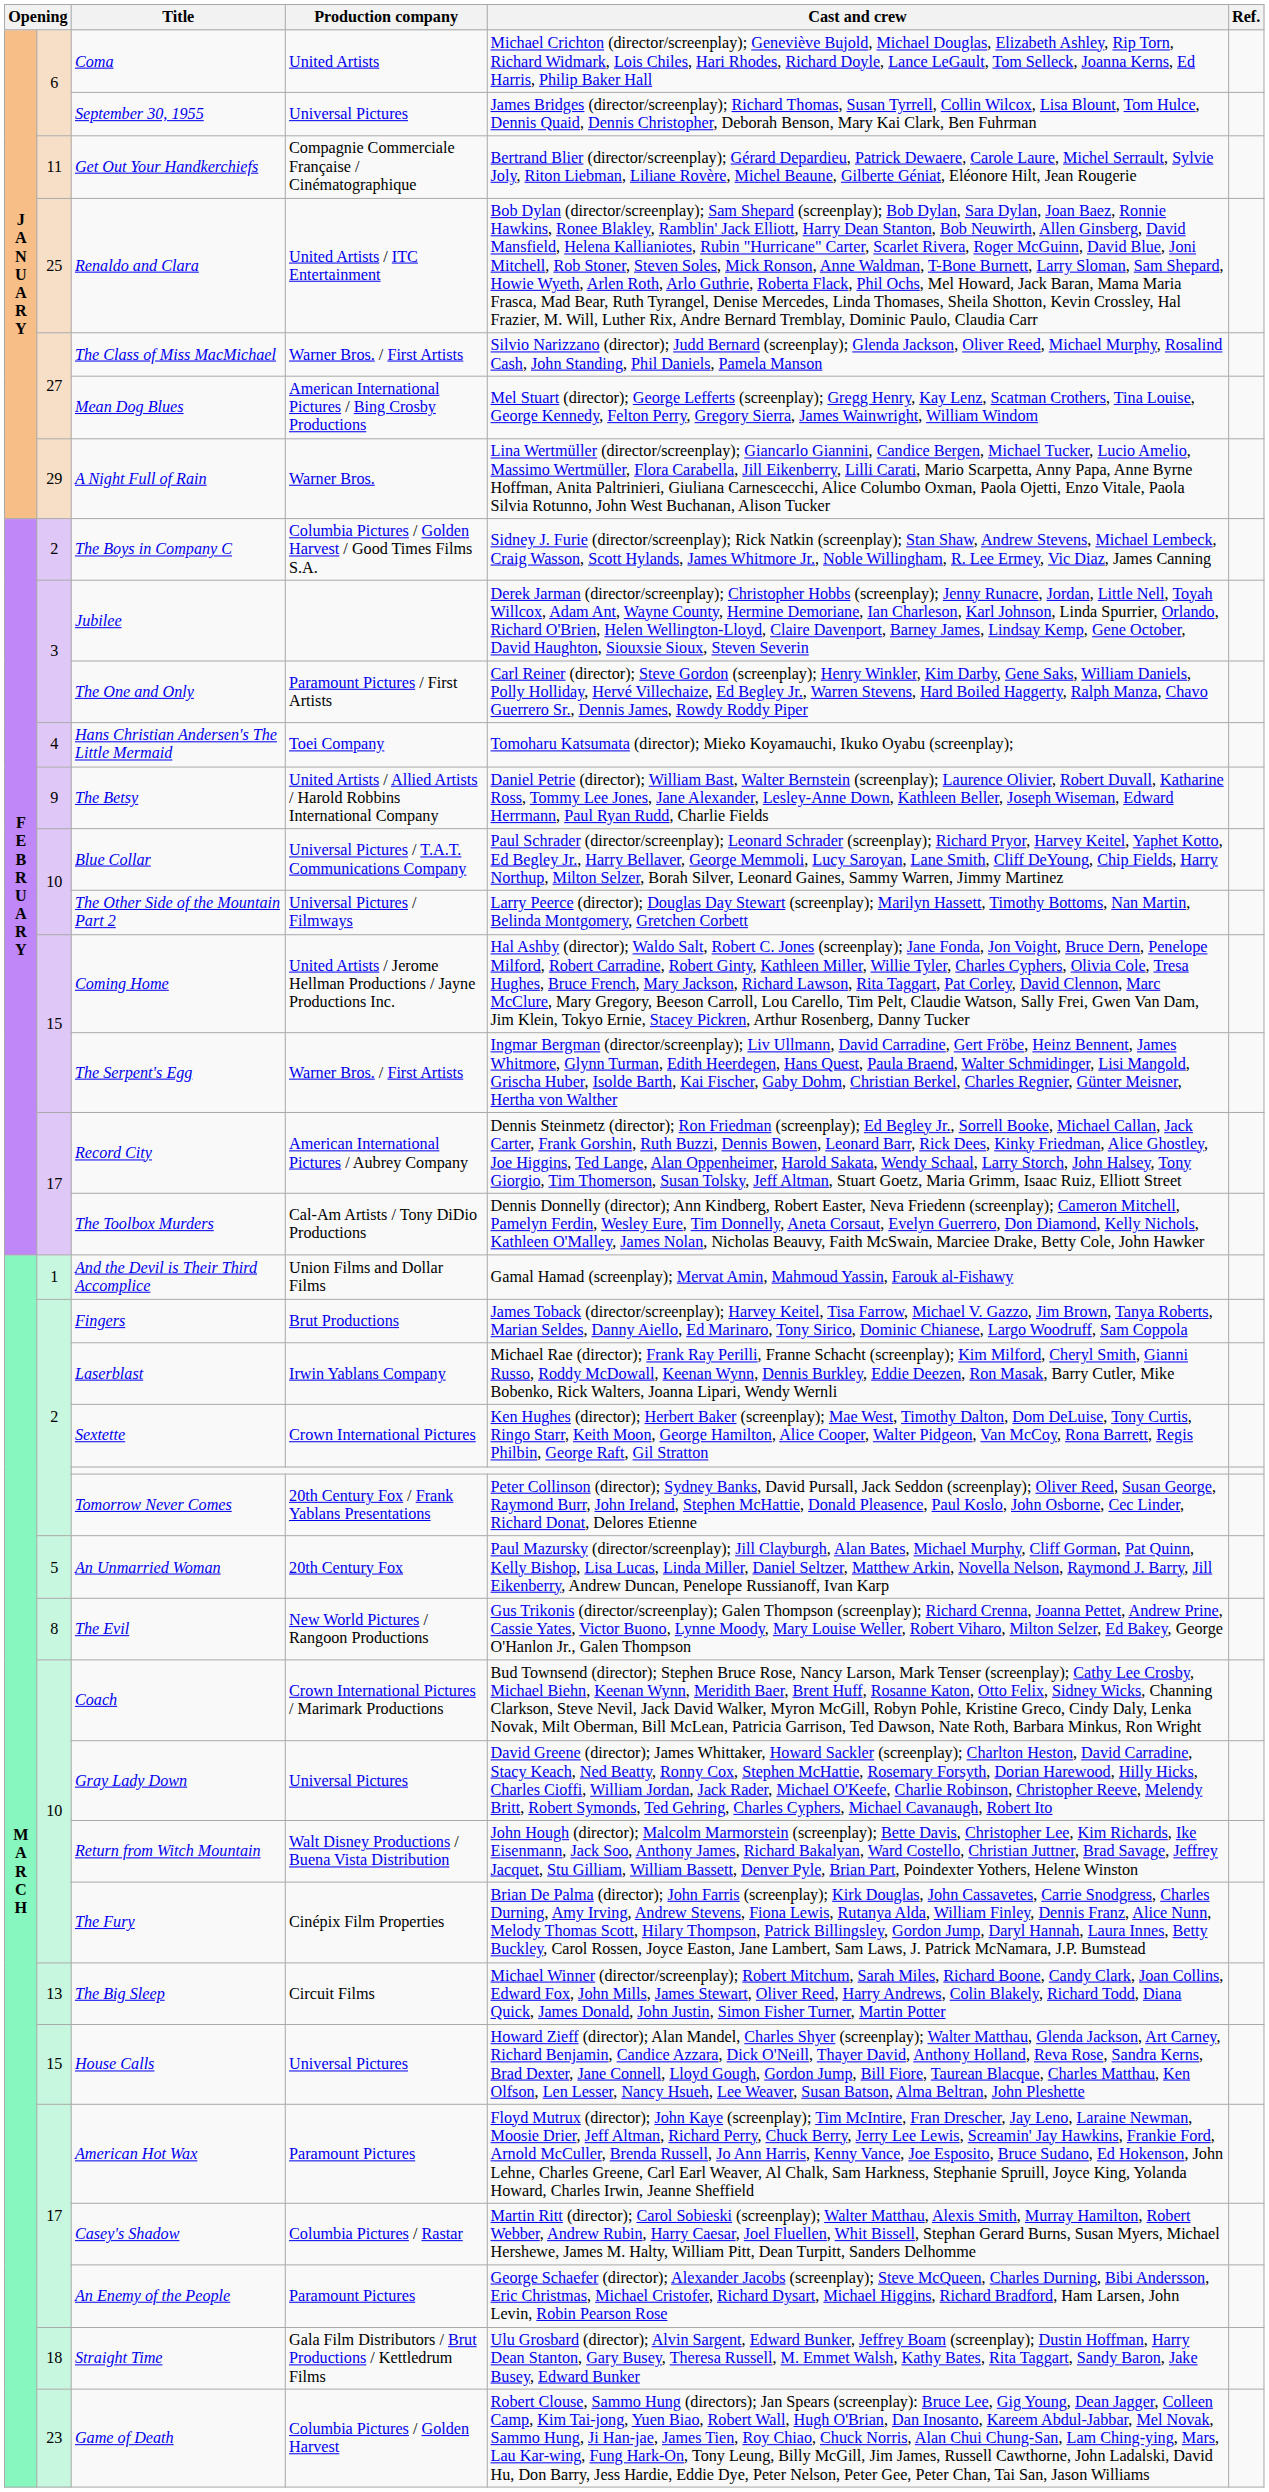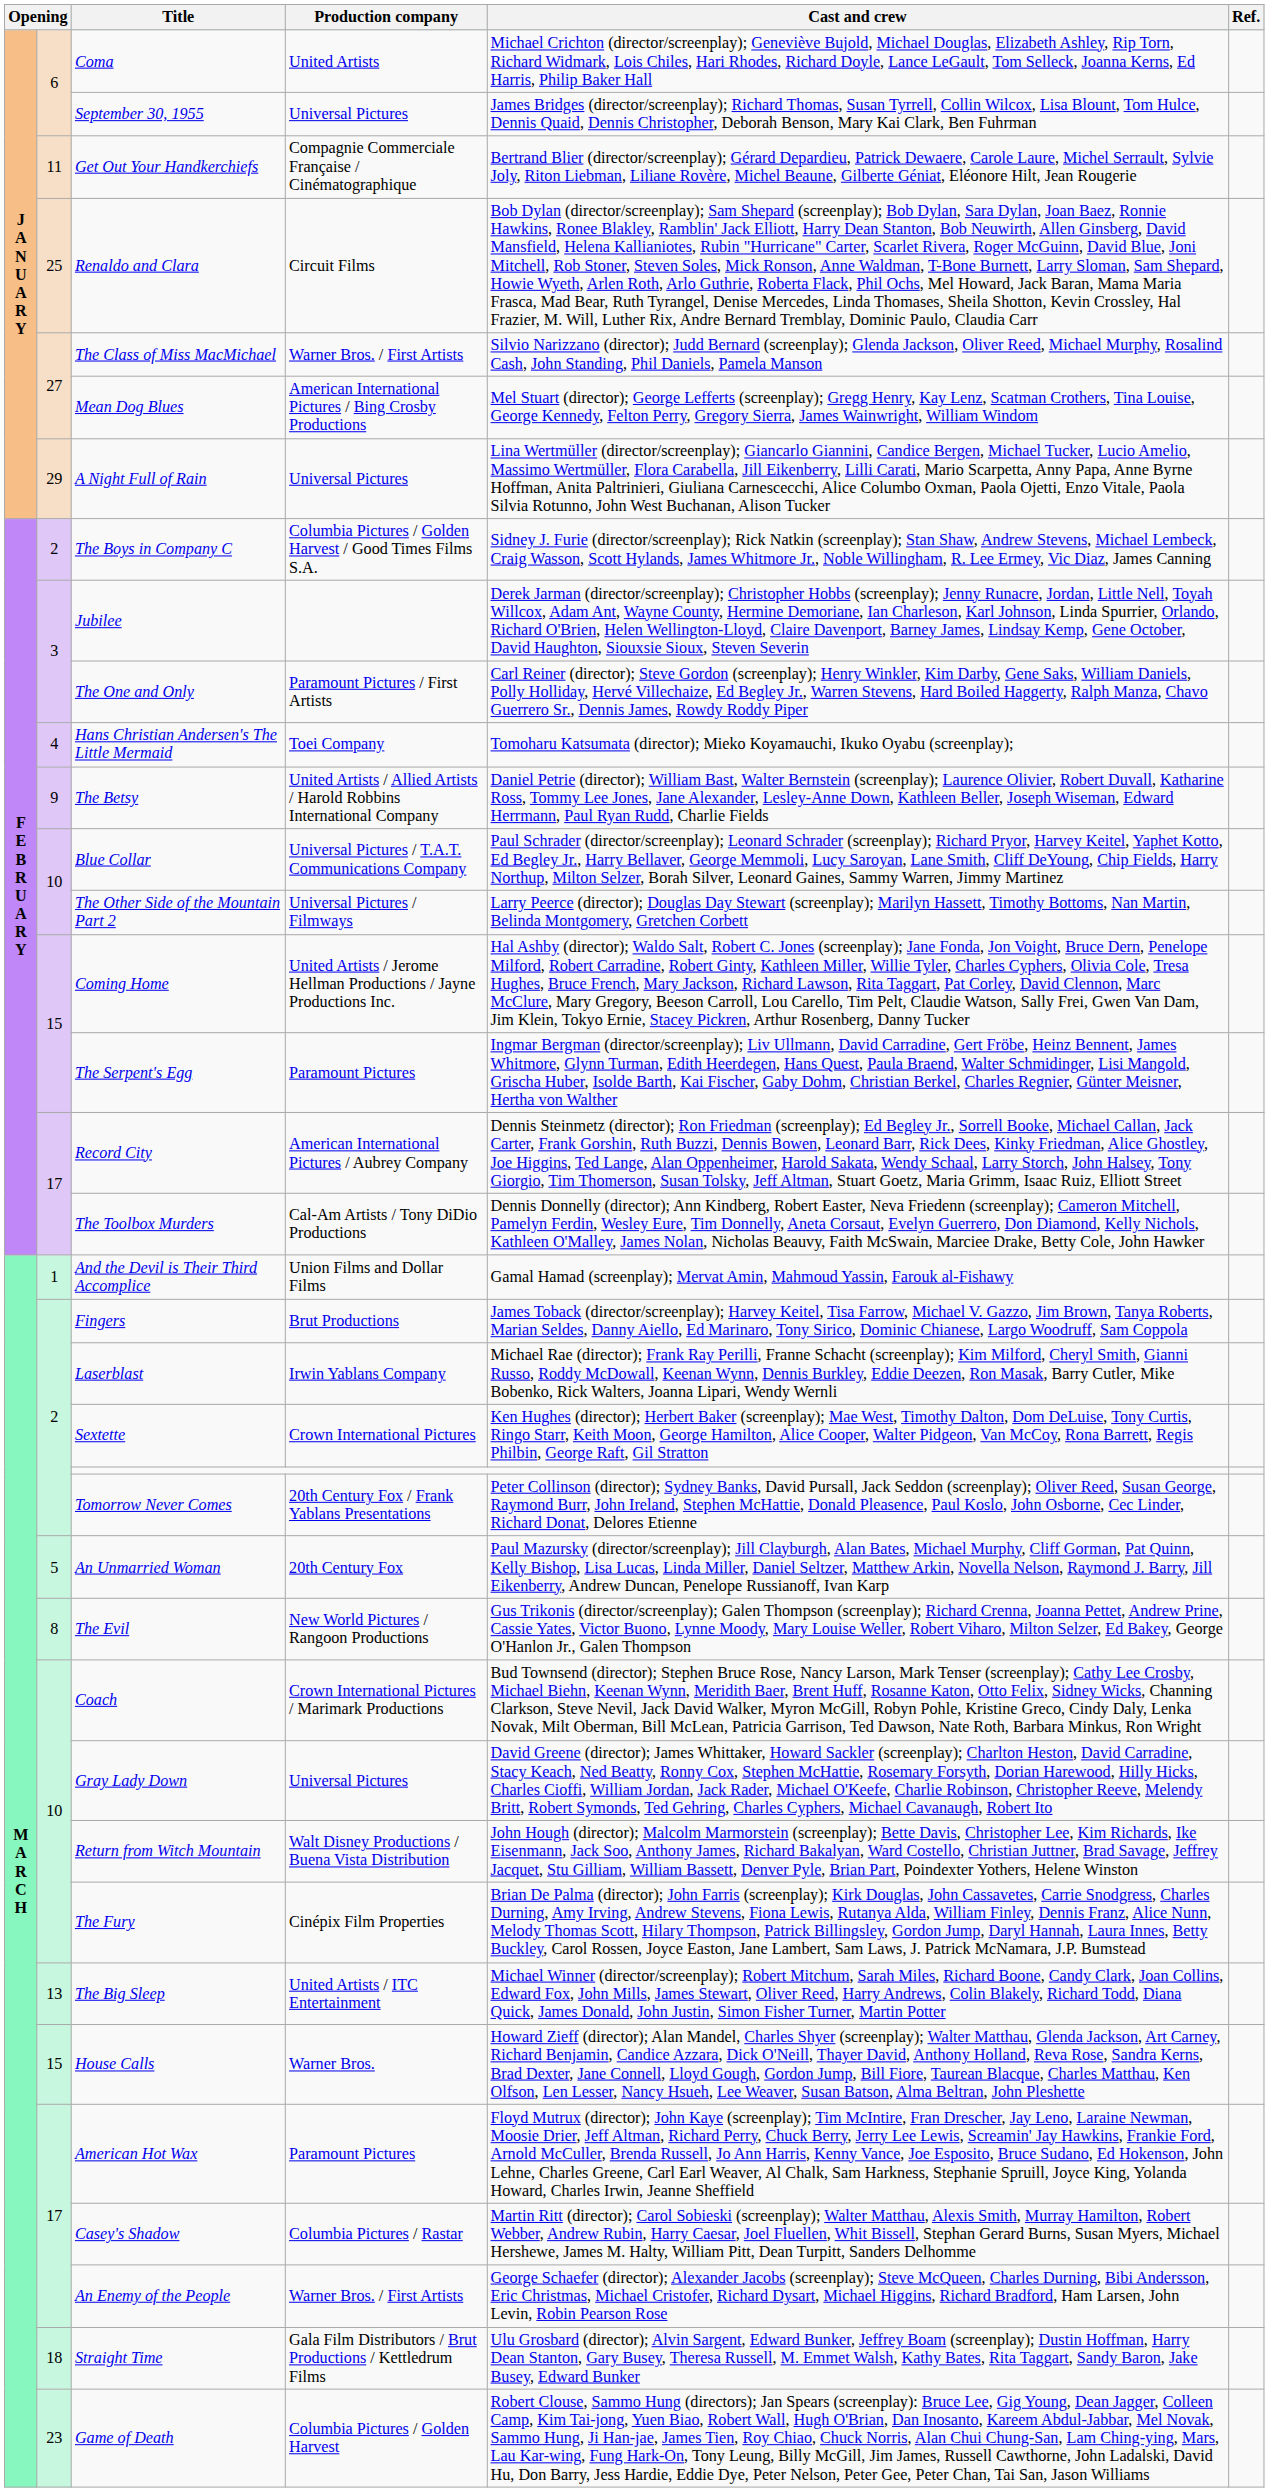(353, 265) United Artists / ITC Entertainment -> (332, 265) Circuit Films
(332, 478) Warner Bros. -> (349, 478) Universal Pictures
(376, 1072) Warner Bros. / First Artists -> (352, 1072) Paramount Pictures
(332, 1993) Circuit Films -> (353, 1993) United Artists / ITC Entertainment
(349, 2064) Universal Pictures -> (332, 2064) Warner Bros.
(352, 2296) Paramount Pictures -> (376, 2296) Warner Bros. / First Artists
